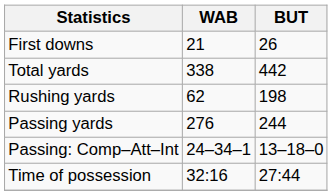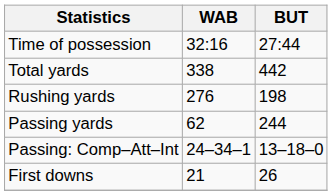rows swapped: (51, 44) <-> (80, 176)
(195, 97) 62 -> (200, 97) 276
(200, 123) 276 -> (195, 123) 62
